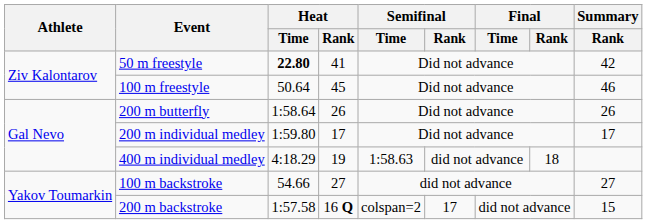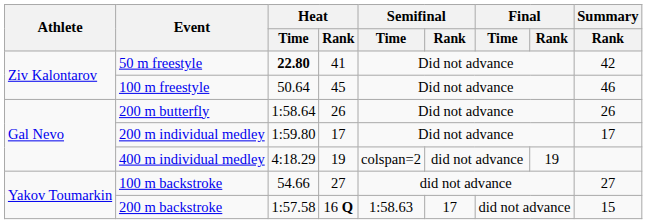(391, 159) 1:58.63 -> (391, 159) colspan=2
(552, 159) 18 -> (552, 159) 19
(391, 207) colspan=2 -> (391, 207) 1:58.63
